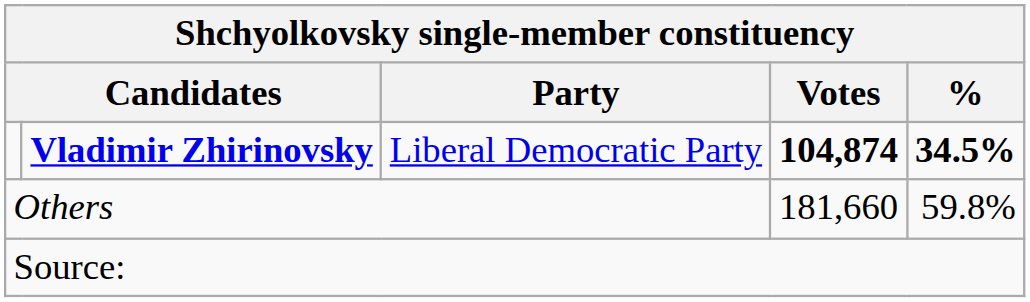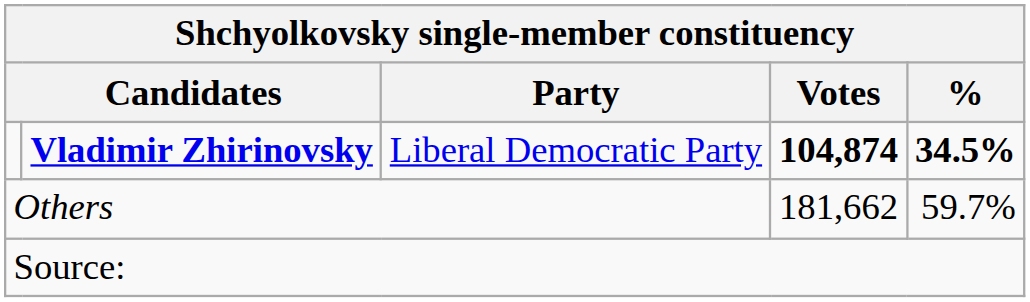(839, 207) 181,660 -> (839, 207) 181,662
(968, 207) 59.8% -> (968, 207) 59.7%
